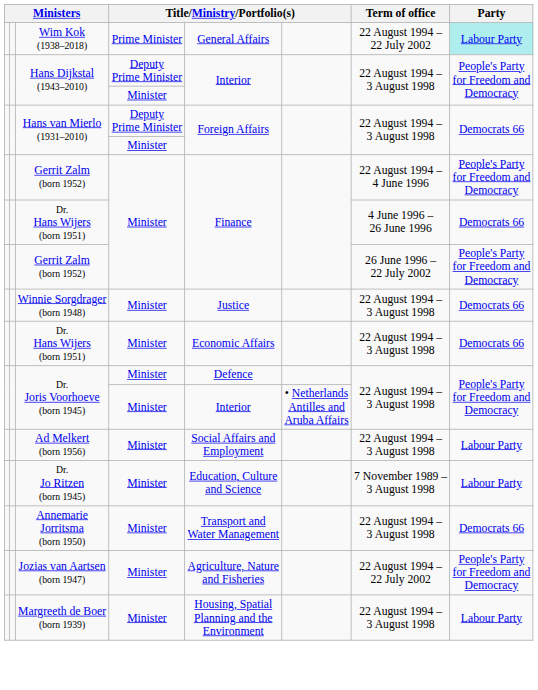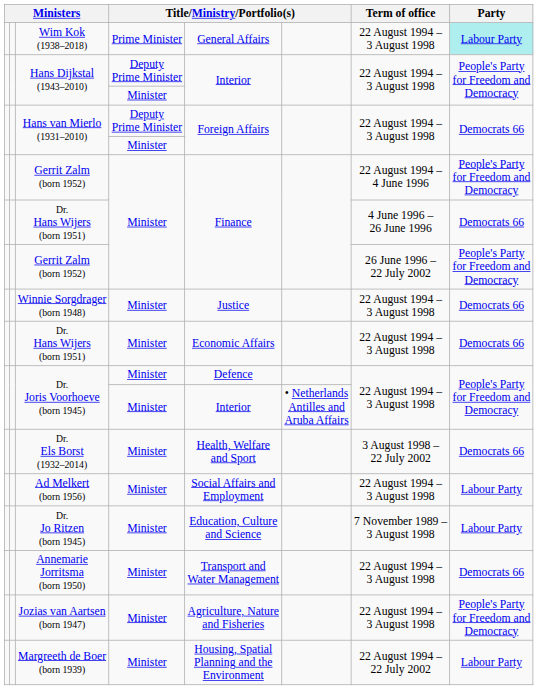(401, 38) 22 August 1994 – 22 July 2002 -> (401, 38) 22 August 1994 – 3 August 1998
+ row: (62, 452)
(401, 572) 22 August 1994 – 22 July 2002 -> (401, 617) 22 August 1994 – 3 August 1998
(401, 617) 22 August 1994 – 3 August 1998 -> (401, 662) 22 August 1994 – 22 July 2002
